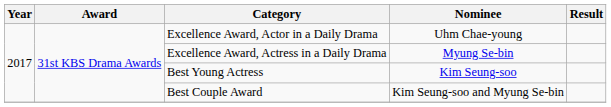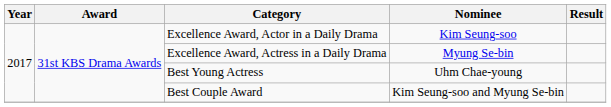(478, 33) Uhm Chae-young -> (478, 33) Kim Seung-soo
(478, 72) Kim Seung-soo -> (478, 72) Uhm Chae-young
